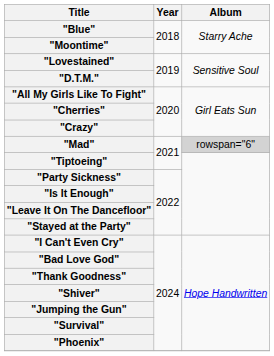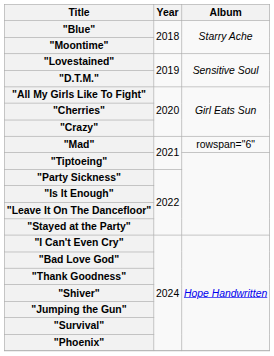(226, 144) lightgrey background -> (226, 144) no background
